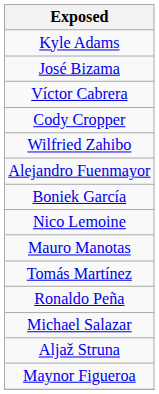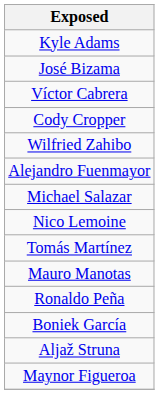(79, 196) Boniek García -> (79, 196) Michael Salazar
(79, 247) Mauro Manotas -> (79, 247) Tomás Martínez
(79, 273) Tomás Martínez -> (79, 273) Mauro Manotas
(79, 324) Michael Salazar -> (79, 324) Boniek García
